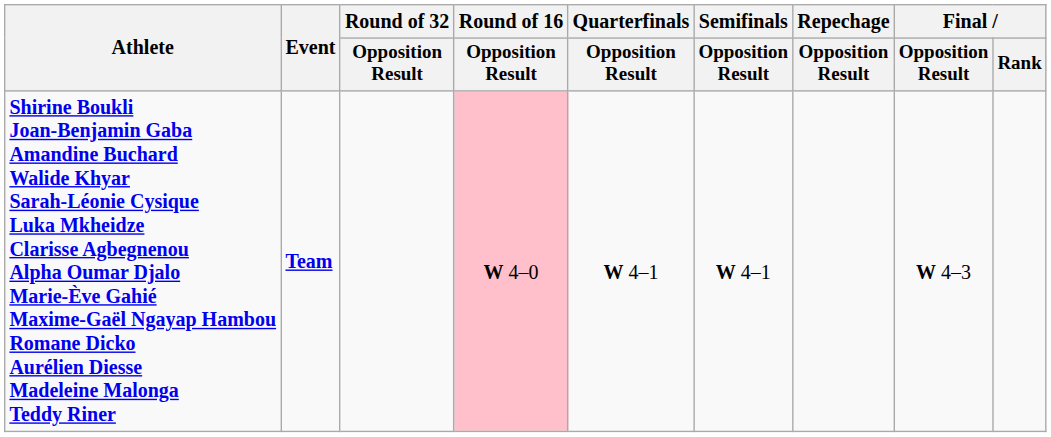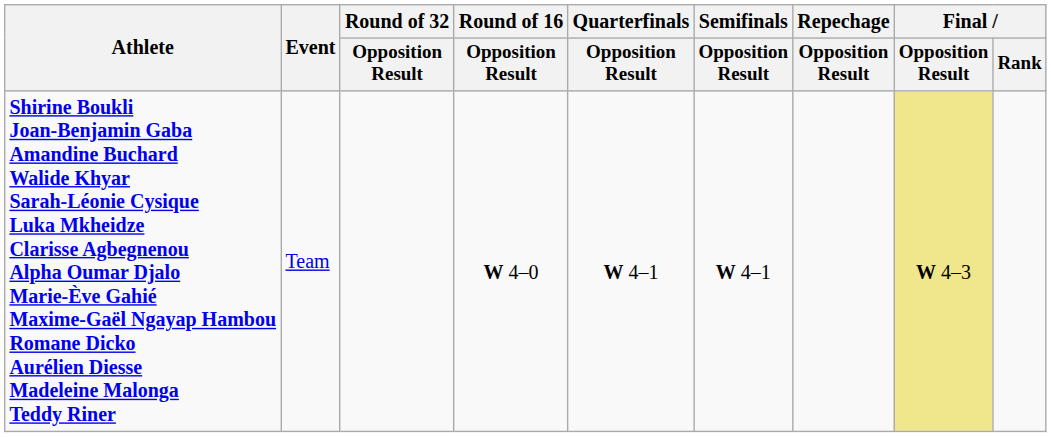(309, 261) bold -> (308, 261) normal
(511, 273) pink background -> (511, 273) no background
(944, 273) no background -> (944, 273) khaki background
